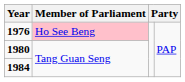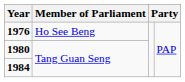(65, 31) pink background -> (65, 31) no background
